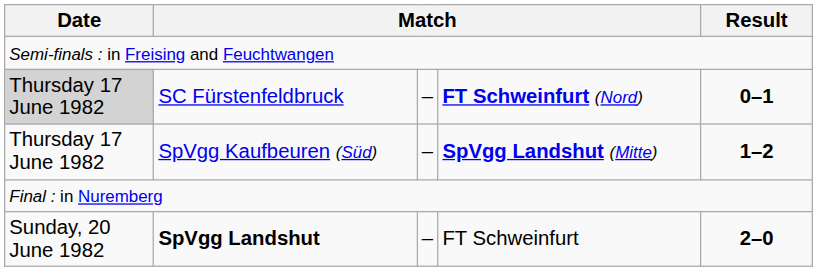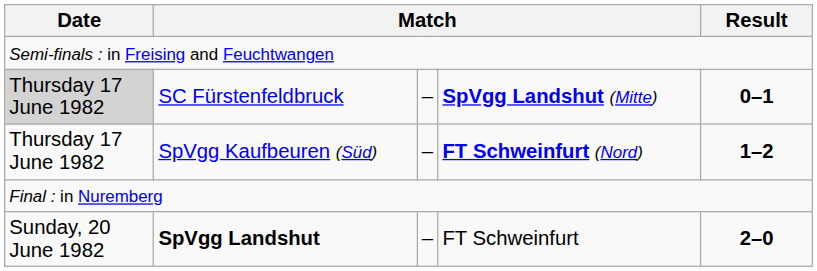(543, 96) FT Schweinfurt (Nord) -> (550, 96) SpVgg Landshut (Mitte)
(550, 151) SpVgg Landshut (Mitte) -> (543, 151) FT Schweinfurt (Nord)
